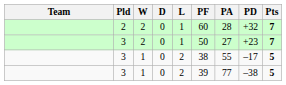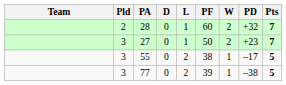columns swapped: (143, 12) <-> (227, 12)
